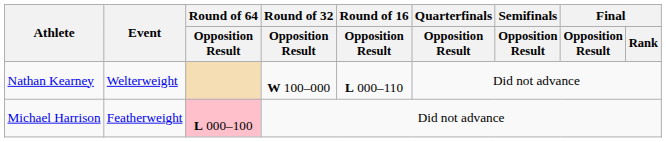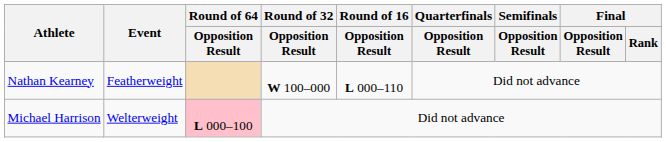(142, 80) Welterweight -> (145, 80) Featherweight
(145, 118) Featherweight -> (142, 118) Welterweight
